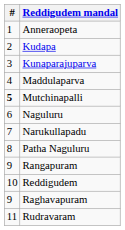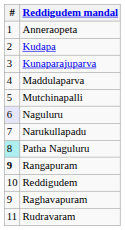(9, 98) bold -> (9, 98) normal
(9, 115) no background -> (9, 115) lavender background
(9, 149) no background -> (9, 149) paleturquoise background
(9, 166) normal -> (9, 166) bold
